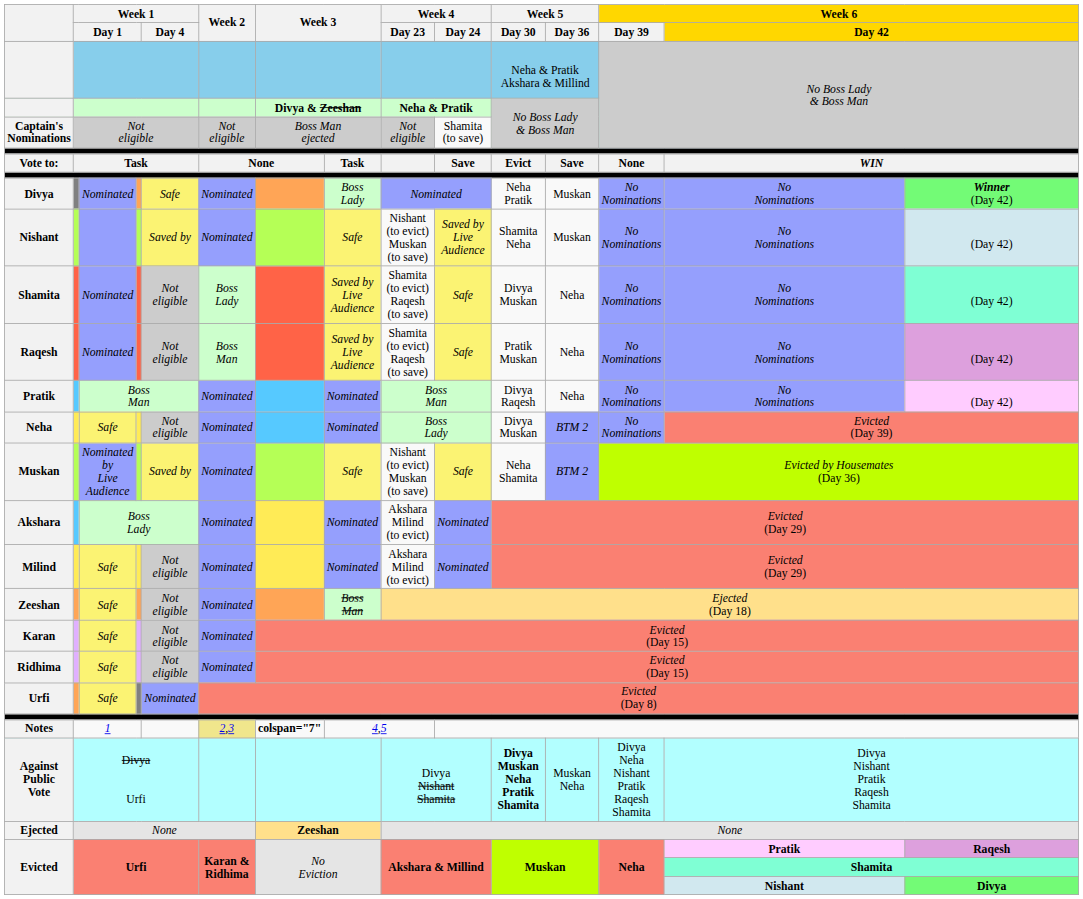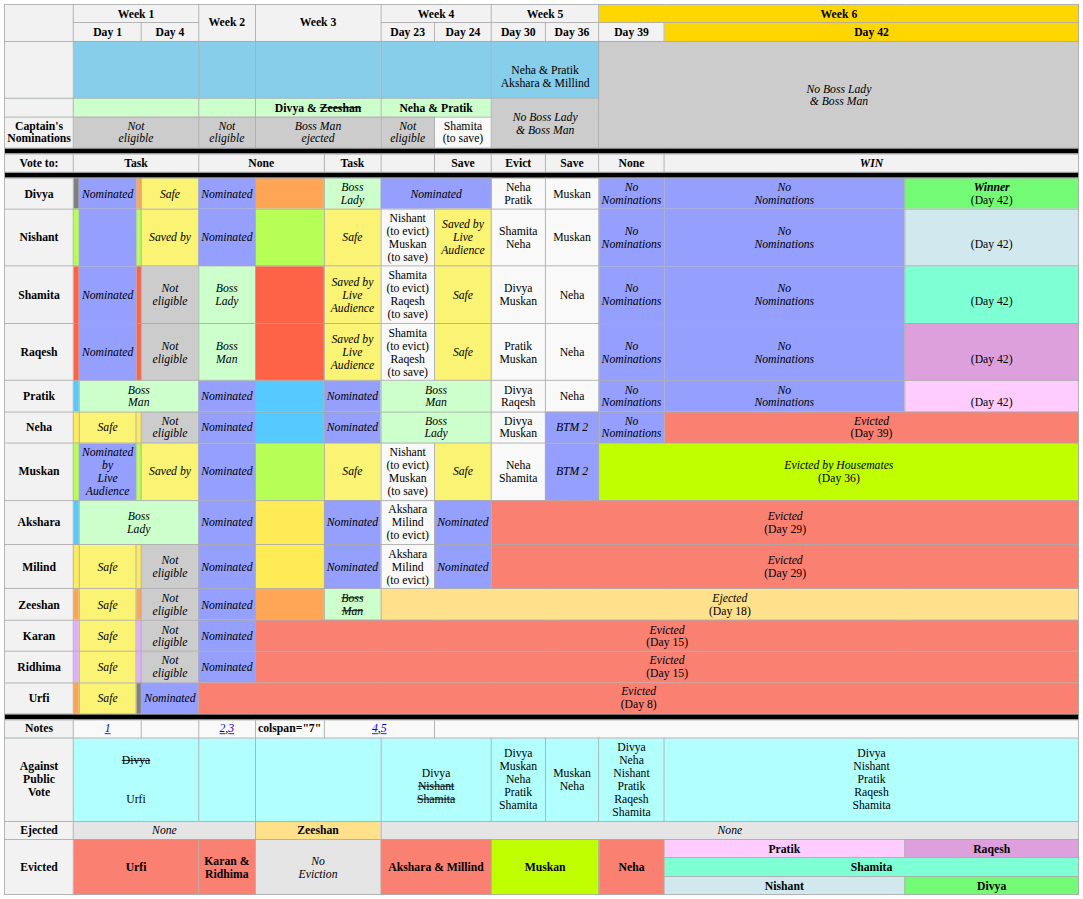(227, 728) khaki background -> (227, 728) no background
(518, 779) bold -> (518, 779) normal
